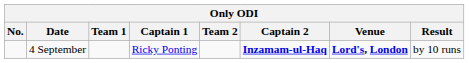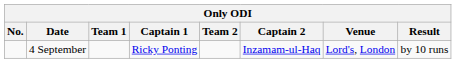(285, 49) bold -> (282, 49) normal
(370, 49) bold -> (360, 49) normal
